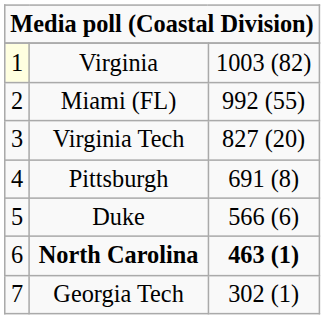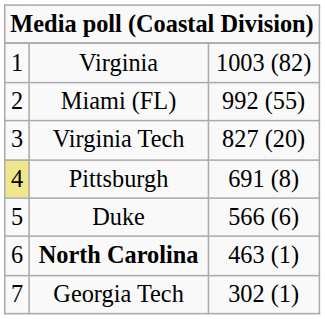(17, 62) lightyellow background -> (17, 62) no background
(17, 178) no background -> (17, 178) khaki background
(264, 255) bold -> (264, 255) normal
